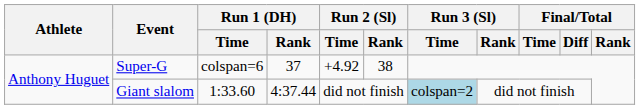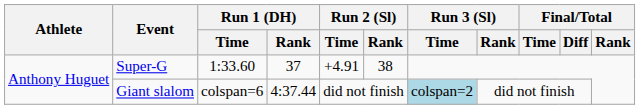(232, 67) colspan=6 -> (232, 67) 1:33.60
(342, 67) +4.92 -> (342, 67) +4.91
(232, 92) 1:33.60 -> (232, 92) colspan=6
